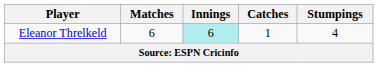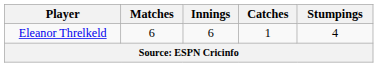(211, 33) paleturquoise background -> (211, 33) no background
